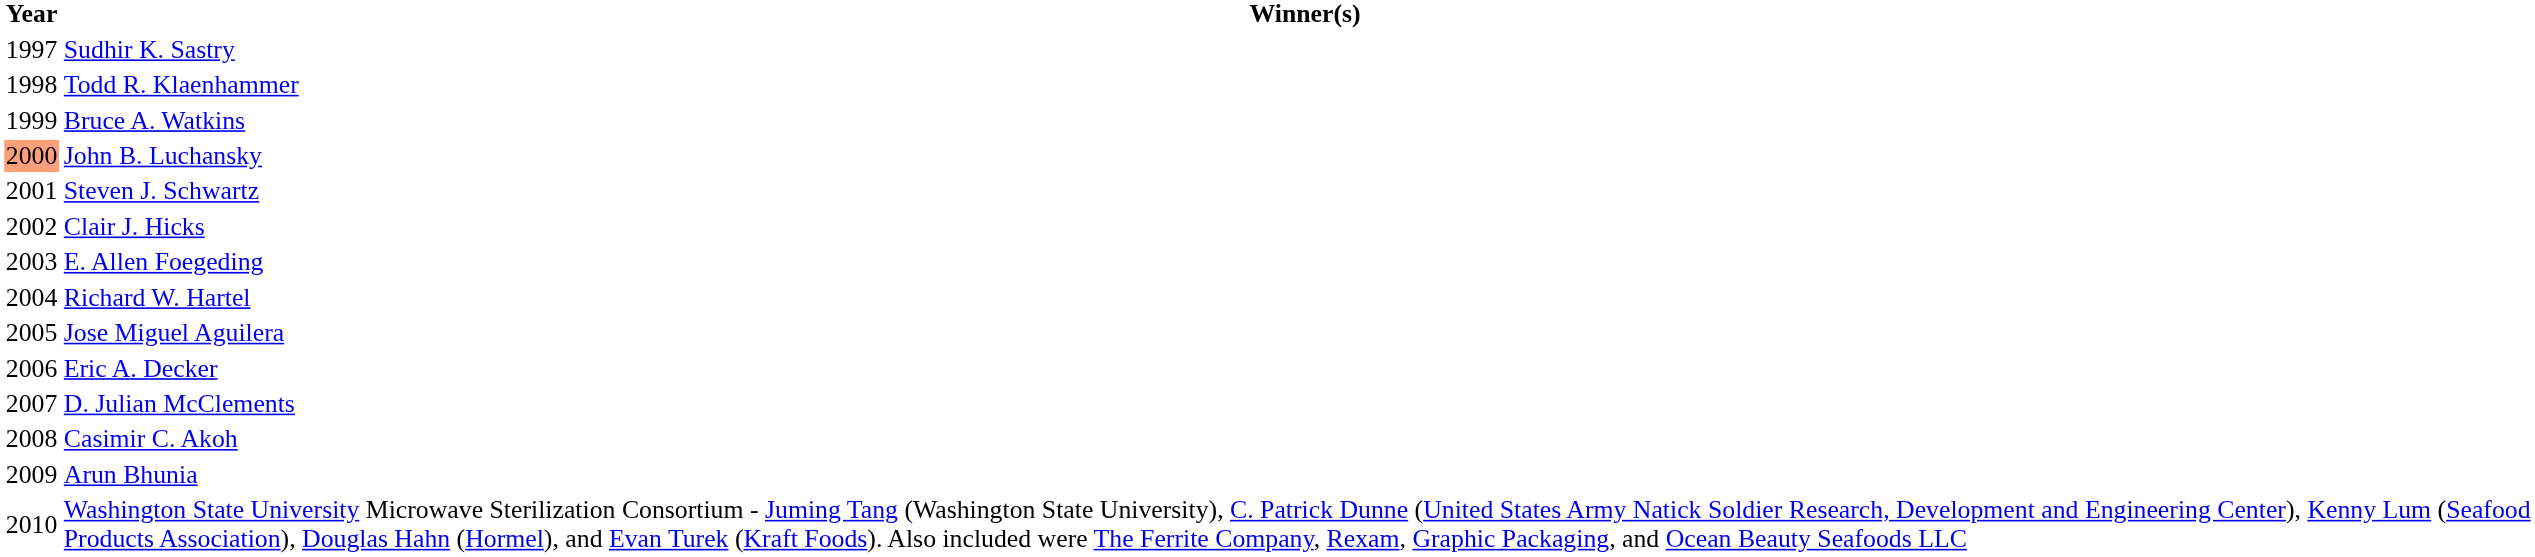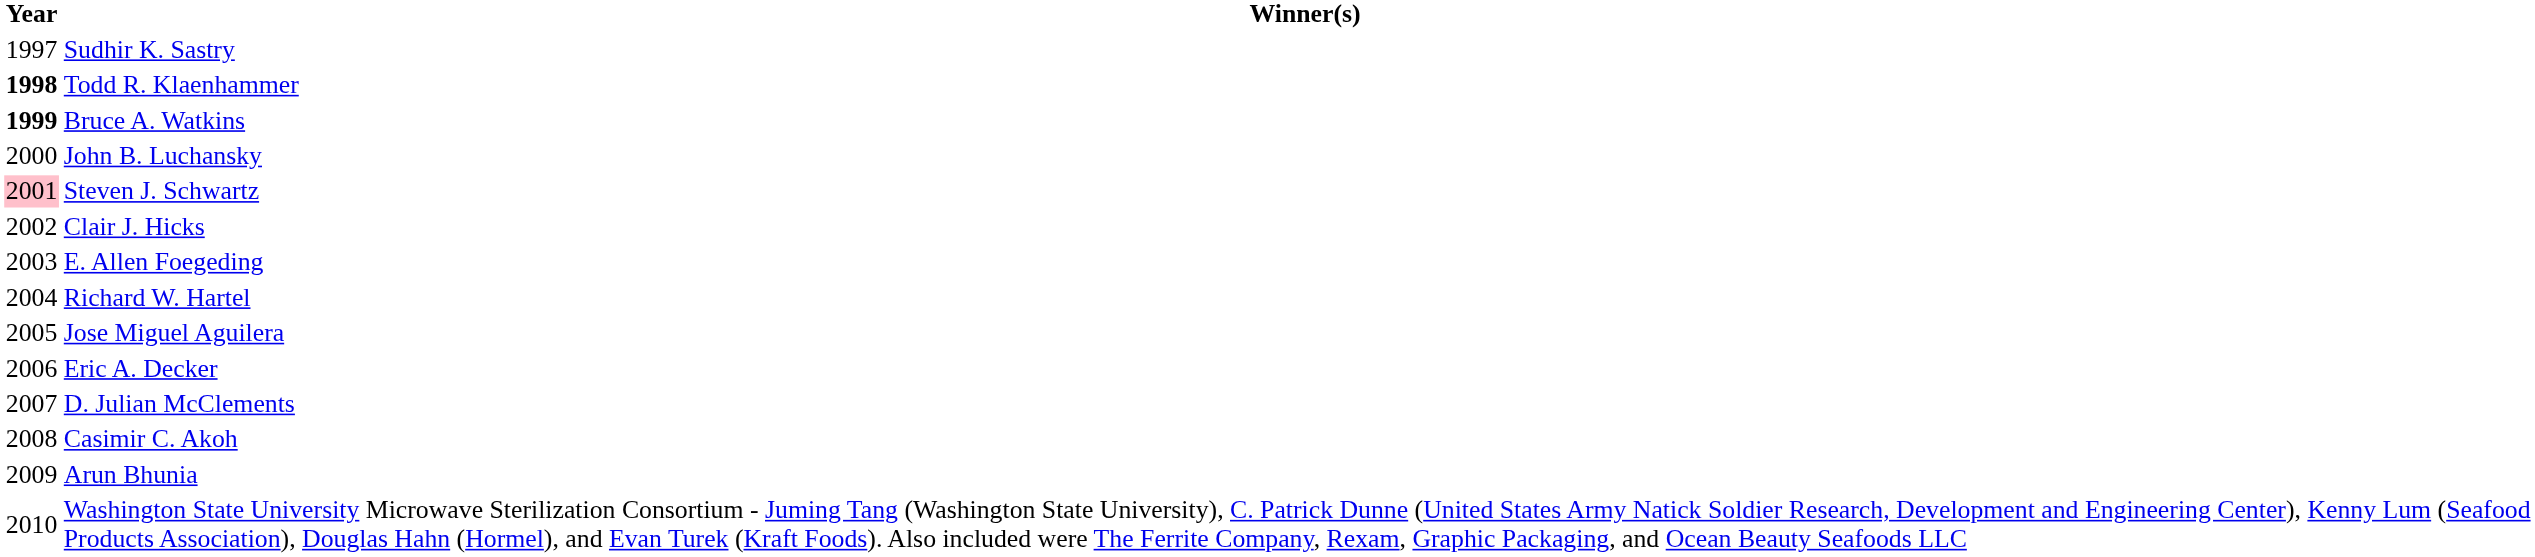(32, 84) normal -> (32, 84) bold
(32, 120) normal -> (32, 120) bold
(32, 155) lightsalmon background -> (32, 155) no background
(32, 191) no background -> (32, 191) pink background
